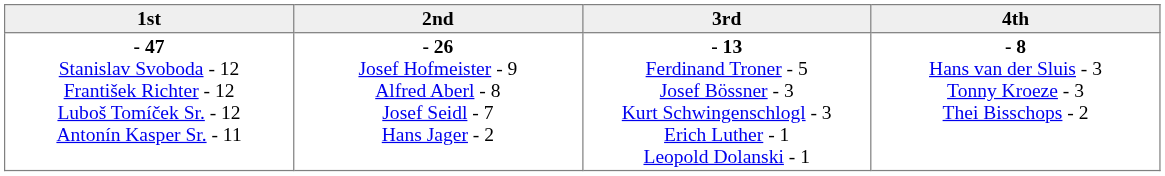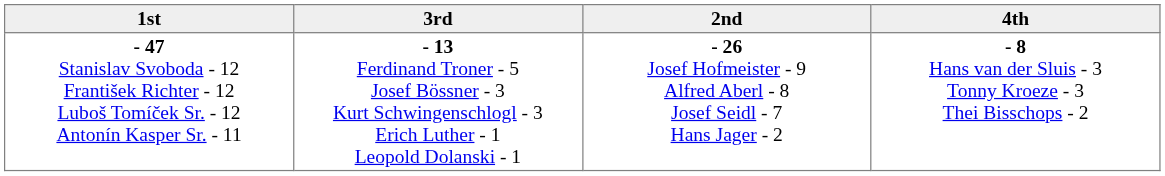columns swapped: (438, 18) <-> (727, 18)
